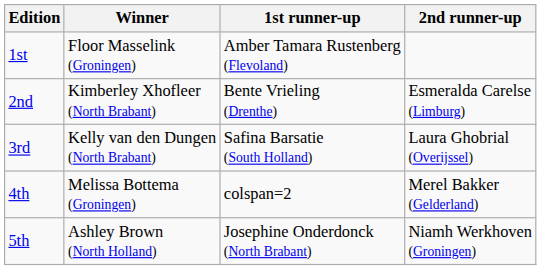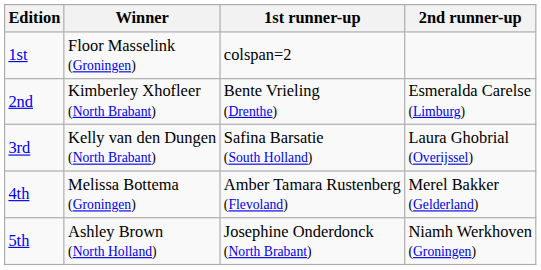(312, 55) Amber Tamara Rustenberg (Flevoland) -> (258, 55) colspan=2
(258, 194) colspan=2 -> (312, 194) Amber Tamara Rustenberg (Flevoland)
